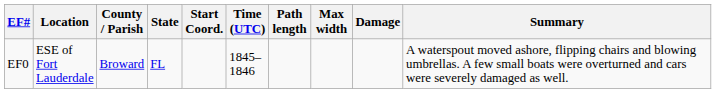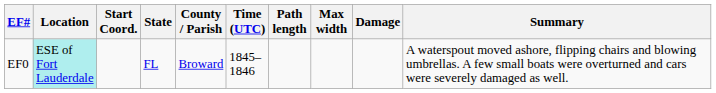columns swapped: (122, 21) <-> (204, 21)
(65, 63) no background -> (65, 63) paleturquoise background
